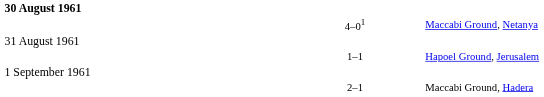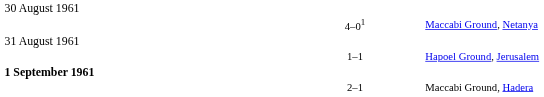(43, 8) bold -> (42, 8) normal
(48, 71) normal -> (49, 71) bold
